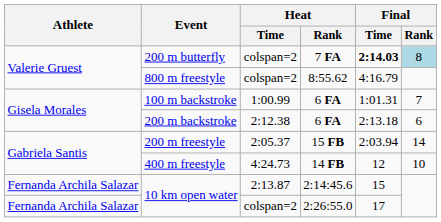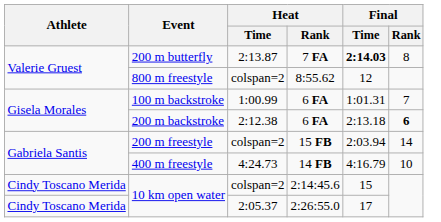(270, 57) colspan=2 -> (258, 57) 2:13.87
(419, 57) lightblue background -> (406, 57) no background
(378, 78) 4:16.79 -> (366, 78) 12
(419, 121) normal -> (406, 121) bold
(270, 142) 2:05.37 -> (258, 142) colspan=2
(378, 164) 12 -> (366, 164) 4:16.79
(73, 185) Fernanda Archila Salazar -> (67, 185) Cindy Toscano Merida
(270, 185) 2:13.87 -> (258, 185) colspan=2
(73, 206) Fernanda Archila Salazar -> (67, 206) Cindy Toscano Merida
(270, 206) colspan=2 -> (258, 206) 2:05.37
